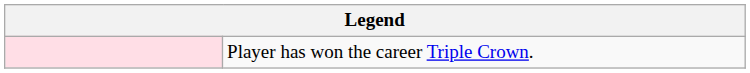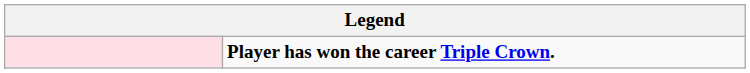(380, 51) normal -> (391, 51) bold
